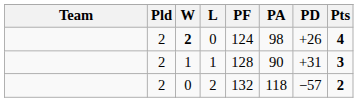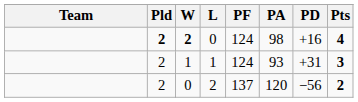(162, 39) normal -> (162, 39) bold
(310, 39) +26 -> (310, 39) +16
(242, 62) 128 -> (242, 62) 124
(276, 62) 90 -> (276, 62) 93
(242, 85) 132 -> (242, 85) 137
(276, 85) 118 -> (276, 85) 120
(310, 85) −57 -> (310, 85) −56
